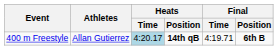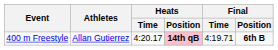(148, 39) lightblue background -> (148, 39) no background
(183, 39) no background -> (183, 39) pink background
